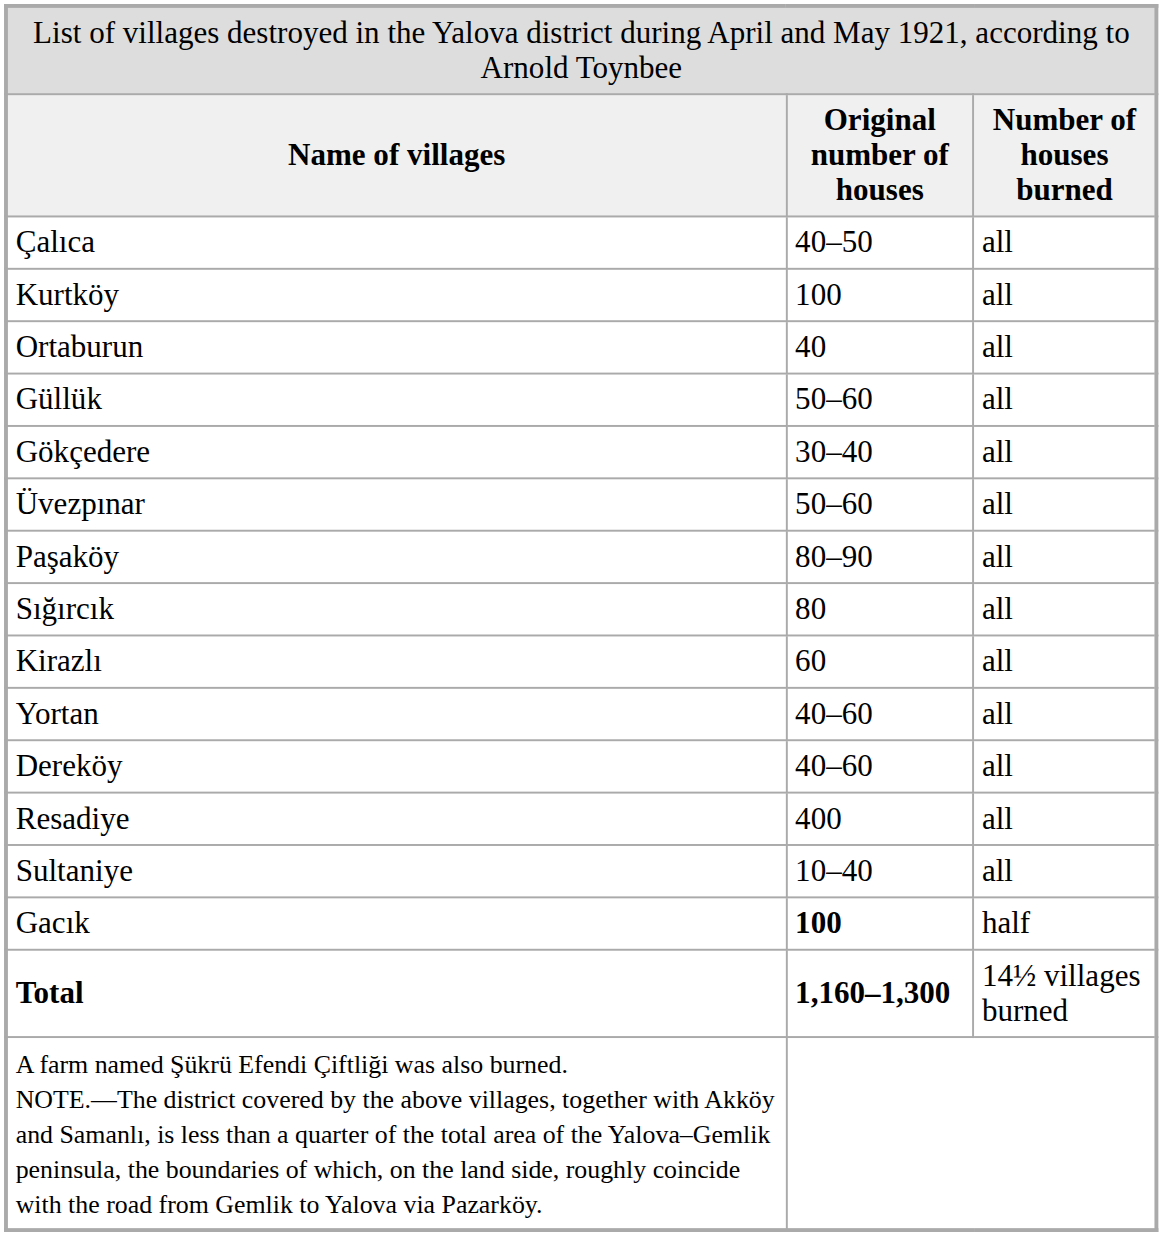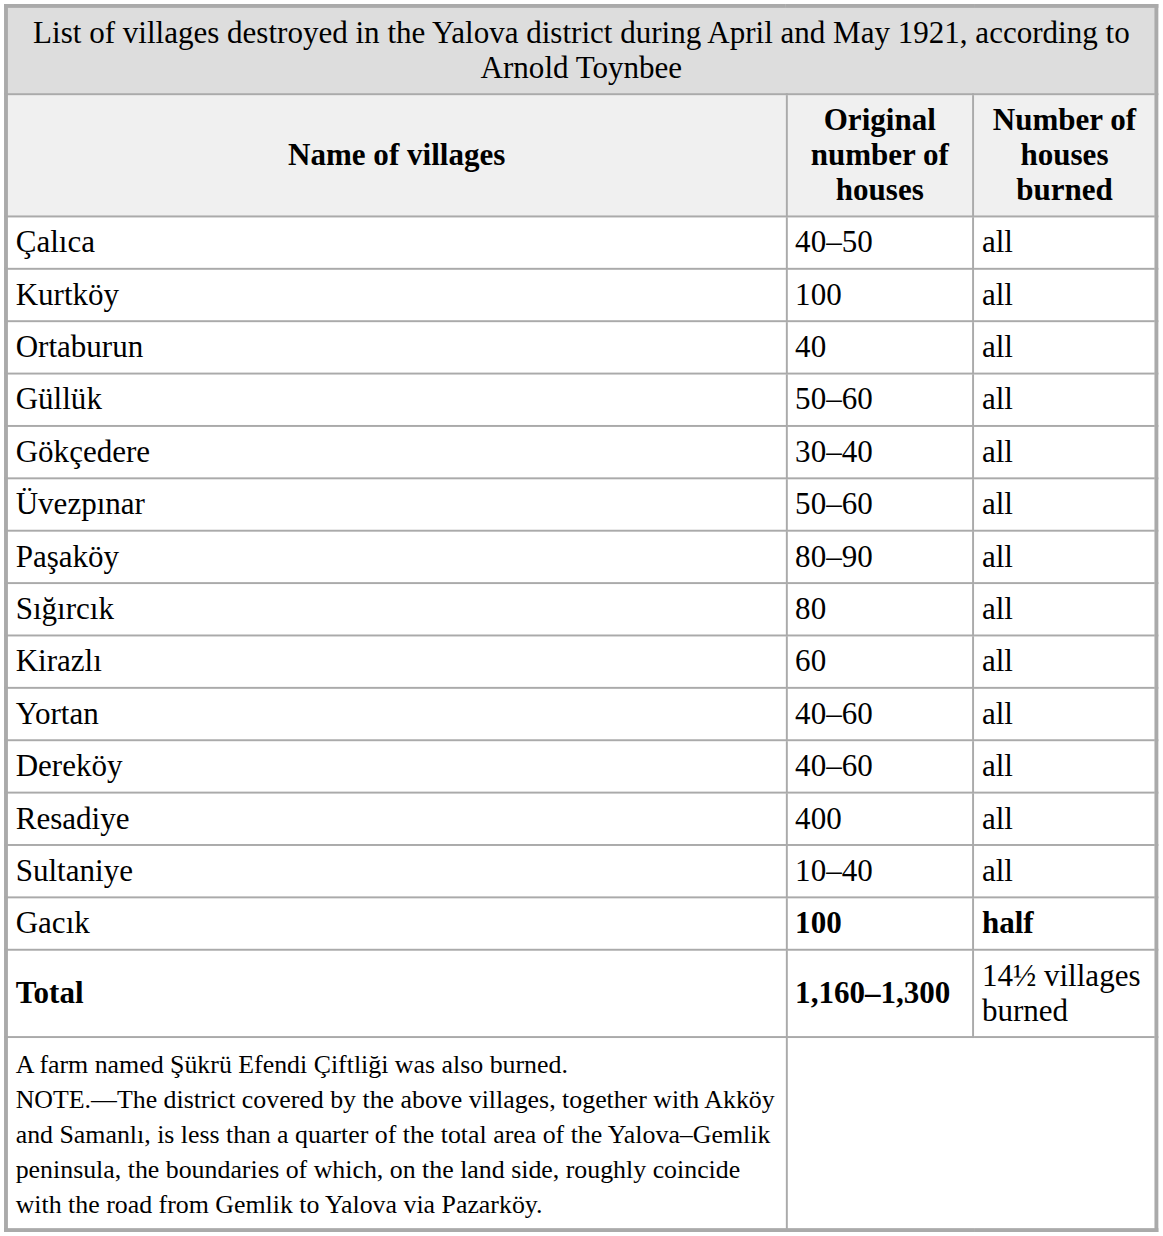(1006, 923) normal -> (1008, 923) bold
